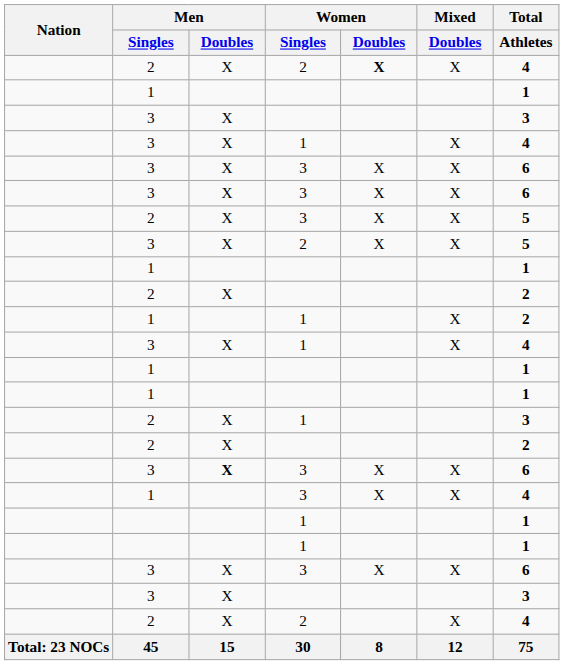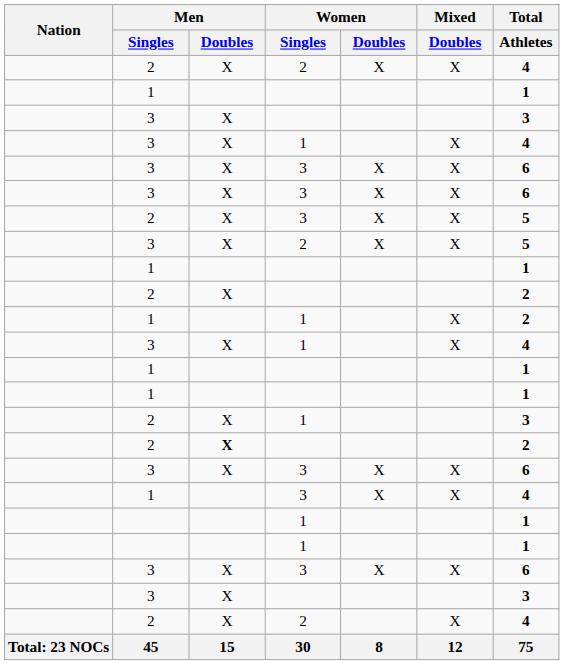(379, 67) bold -> (379, 67) normal
(227, 445) normal -> (227, 445) bold
(227, 470) bold -> (227, 470) normal
